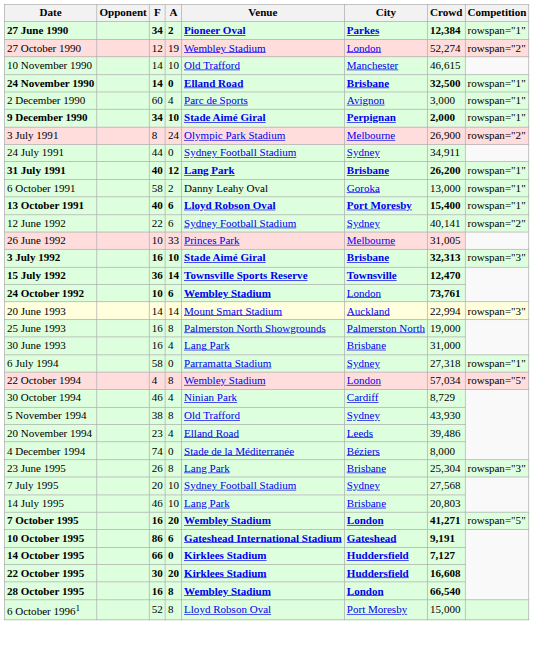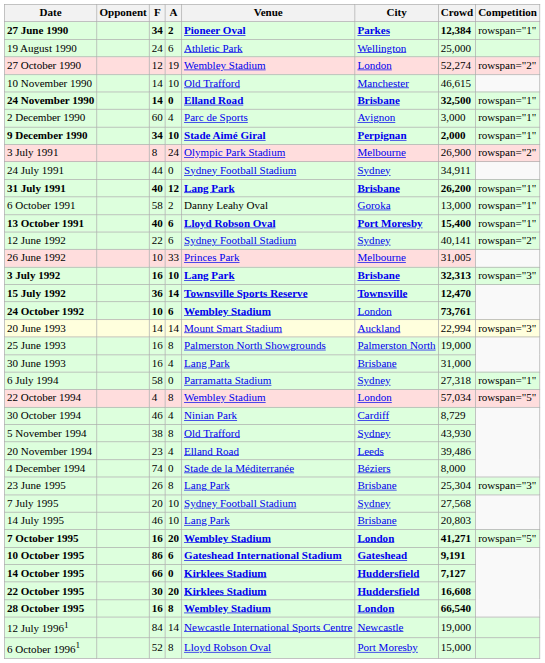+ row: (42, 48)
(225, 258) Stade Aimé Giral -> (209, 275) Lang Park
+ row: (38, 627)
